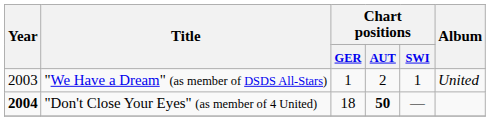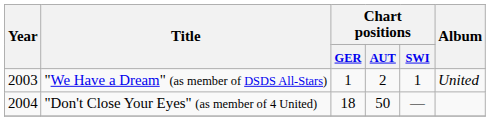(23, 103) bold -> (23, 103) normal
(383, 103) bold -> (383, 103) normal
